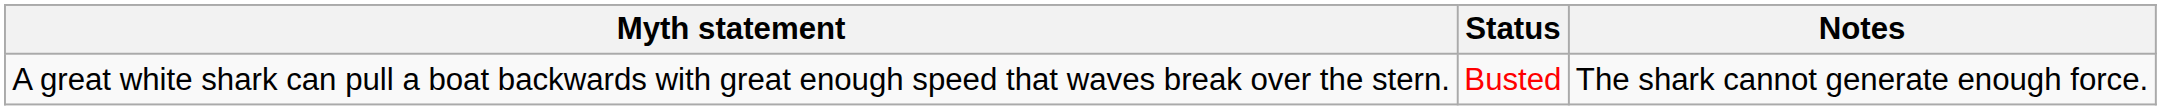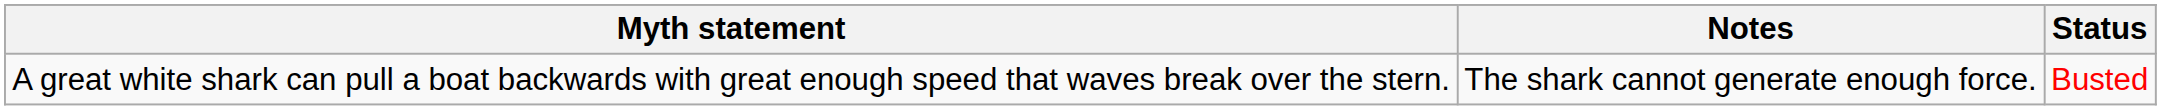columns swapped: (1513, 29) <-> (1862, 29)
